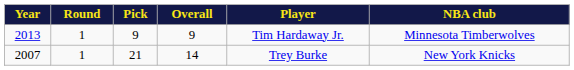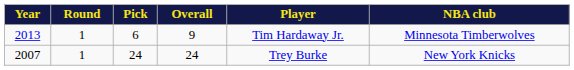(135, 34) 9 -> (135, 34) 6
(135, 55) 21 -> (135, 55) 24
(192, 55) 14 -> (192, 55) 24
